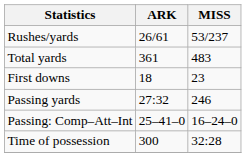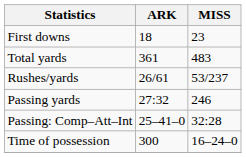rows swapped: (39, 78) <-> (43, 36)
(215, 120) 16–24–0 -> (206, 120) 32:28
(206, 141) 32:28 -> (215, 141) 16–24–0
